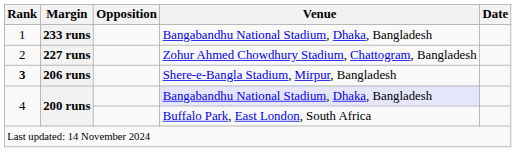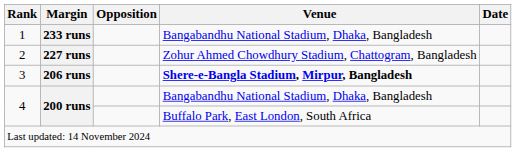(22, 75) bold -> (22, 75) normal
(280, 75) normal -> (287, 75) bold
(297, 95) lavender background -> (297, 95) no background
